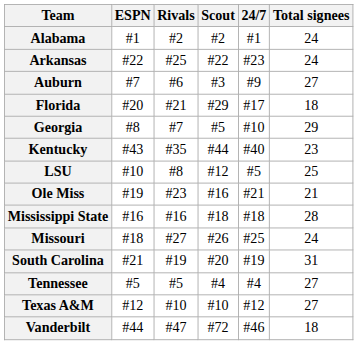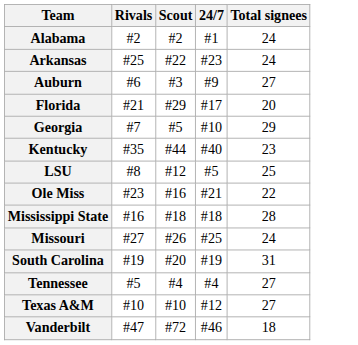- column: (133, 15)
(311, 104) 18 -> (269, 104) 20
(311, 194) 21 -> (269, 194) 22
